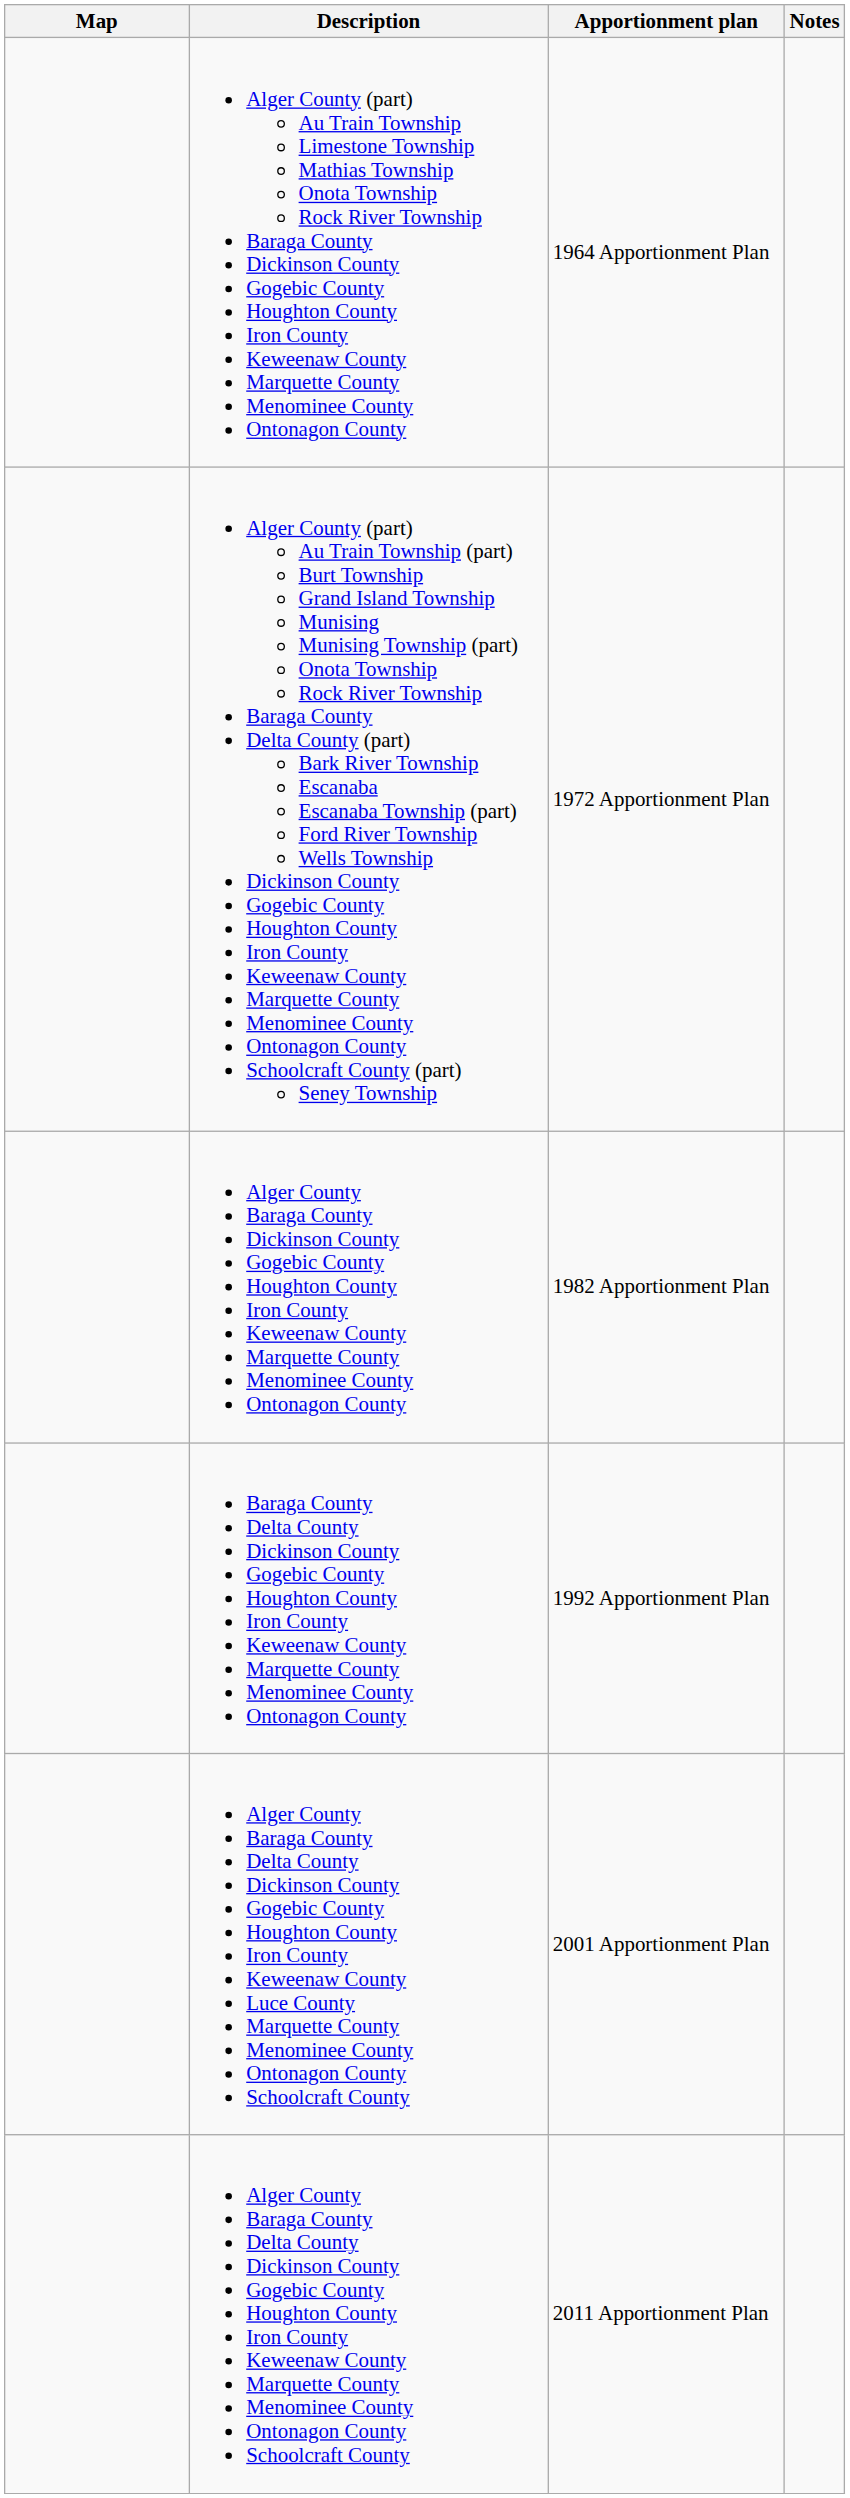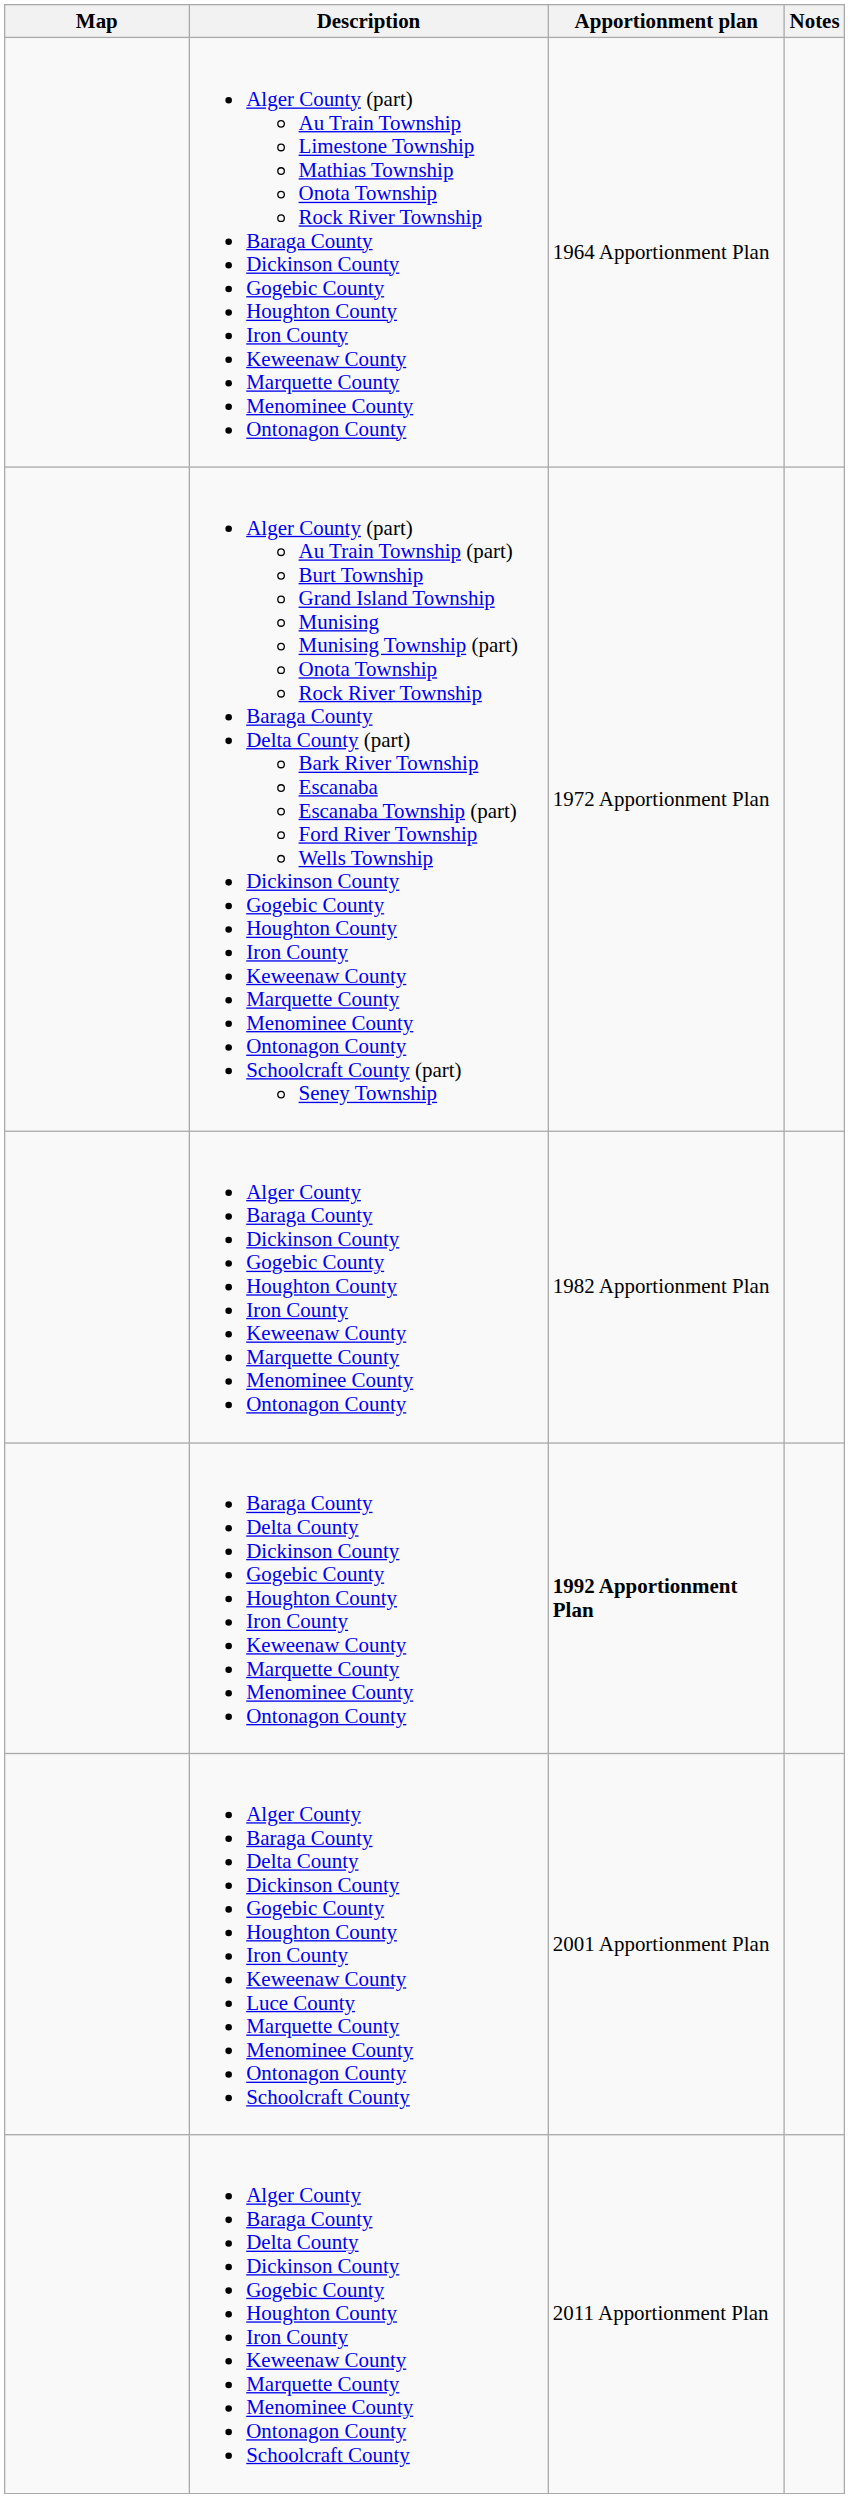(661, 1597) normal -> (645, 1597) bold
